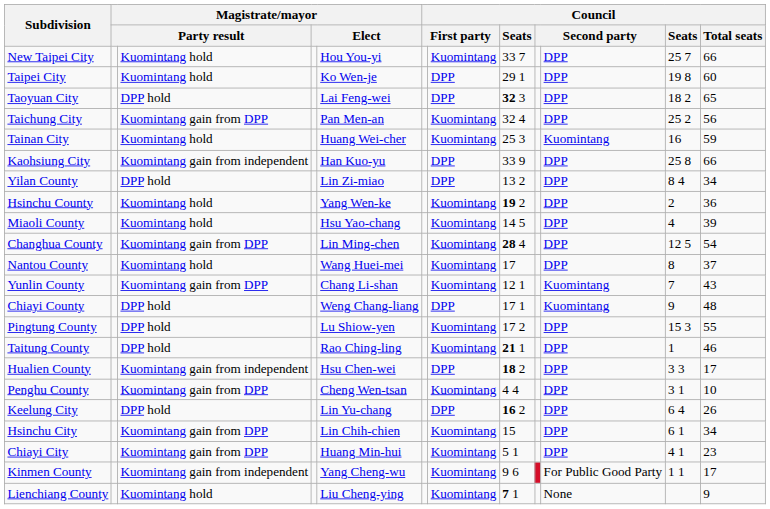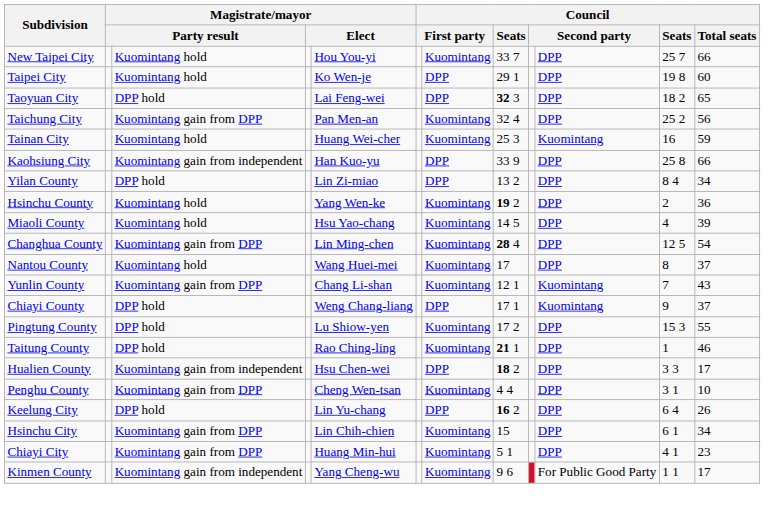(710, 306) 48 -> (704, 306) 37
- row: (58, 493)
